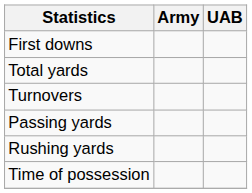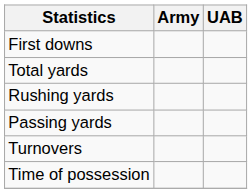rows swapped: (61, 148) <-> (45, 96)
